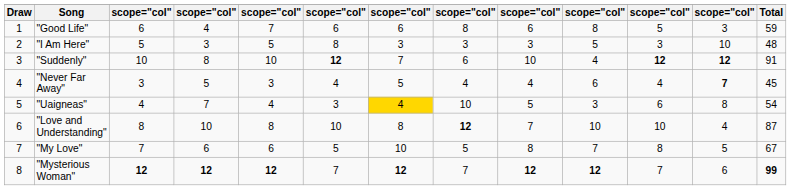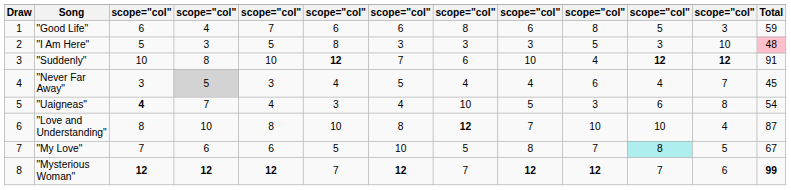(771, 45) no background -> (771, 45) pink background
(206, 83) no background -> (206, 83) lightgrey background
(725, 83) bold -> (725, 83) normal
(141, 105) normal -> (141, 105) bold
(401, 105) gold background -> (401, 105) no background
(660, 149) no background -> (660, 149) paleturquoise background
